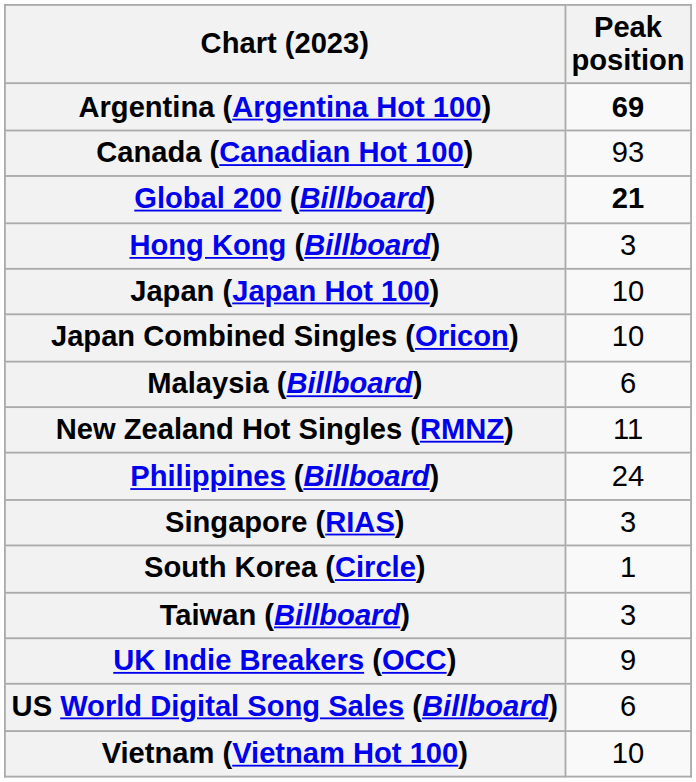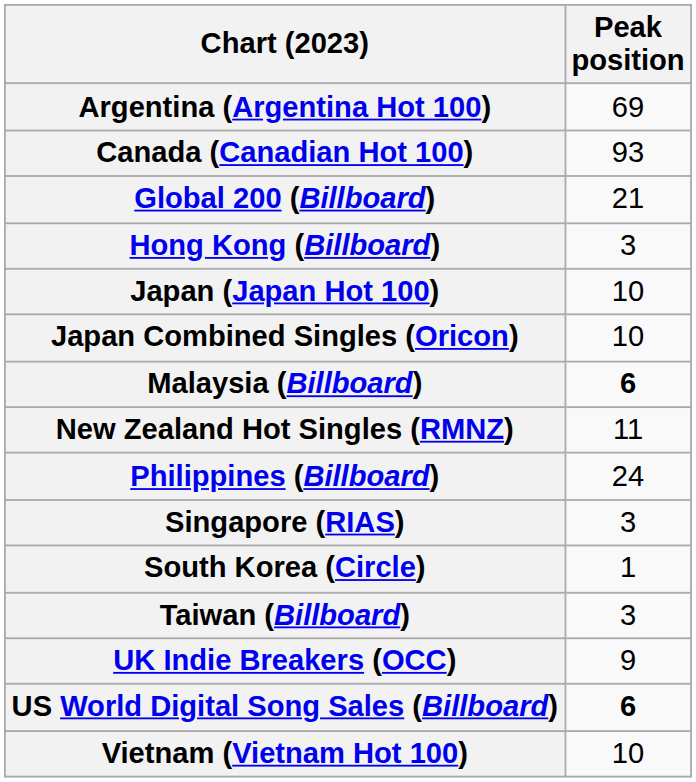(628, 106) bold -> (628, 106) normal
(628, 198) bold -> (628, 198) normal
(628, 383) normal -> (628, 383) bold
(628, 706) normal -> (628, 706) bold
